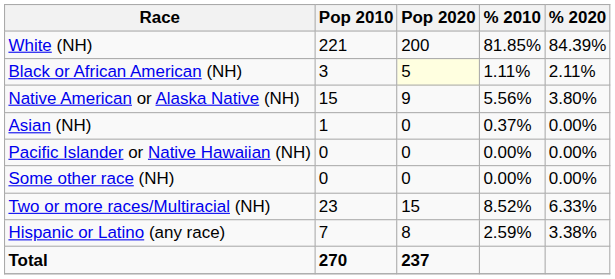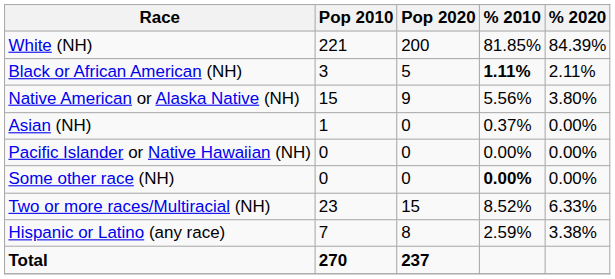(406, 71) lightyellow background -> (406, 71) no background
(507, 71) normal -> (507, 71) bold
(507, 179) normal -> (507, 179) bold
